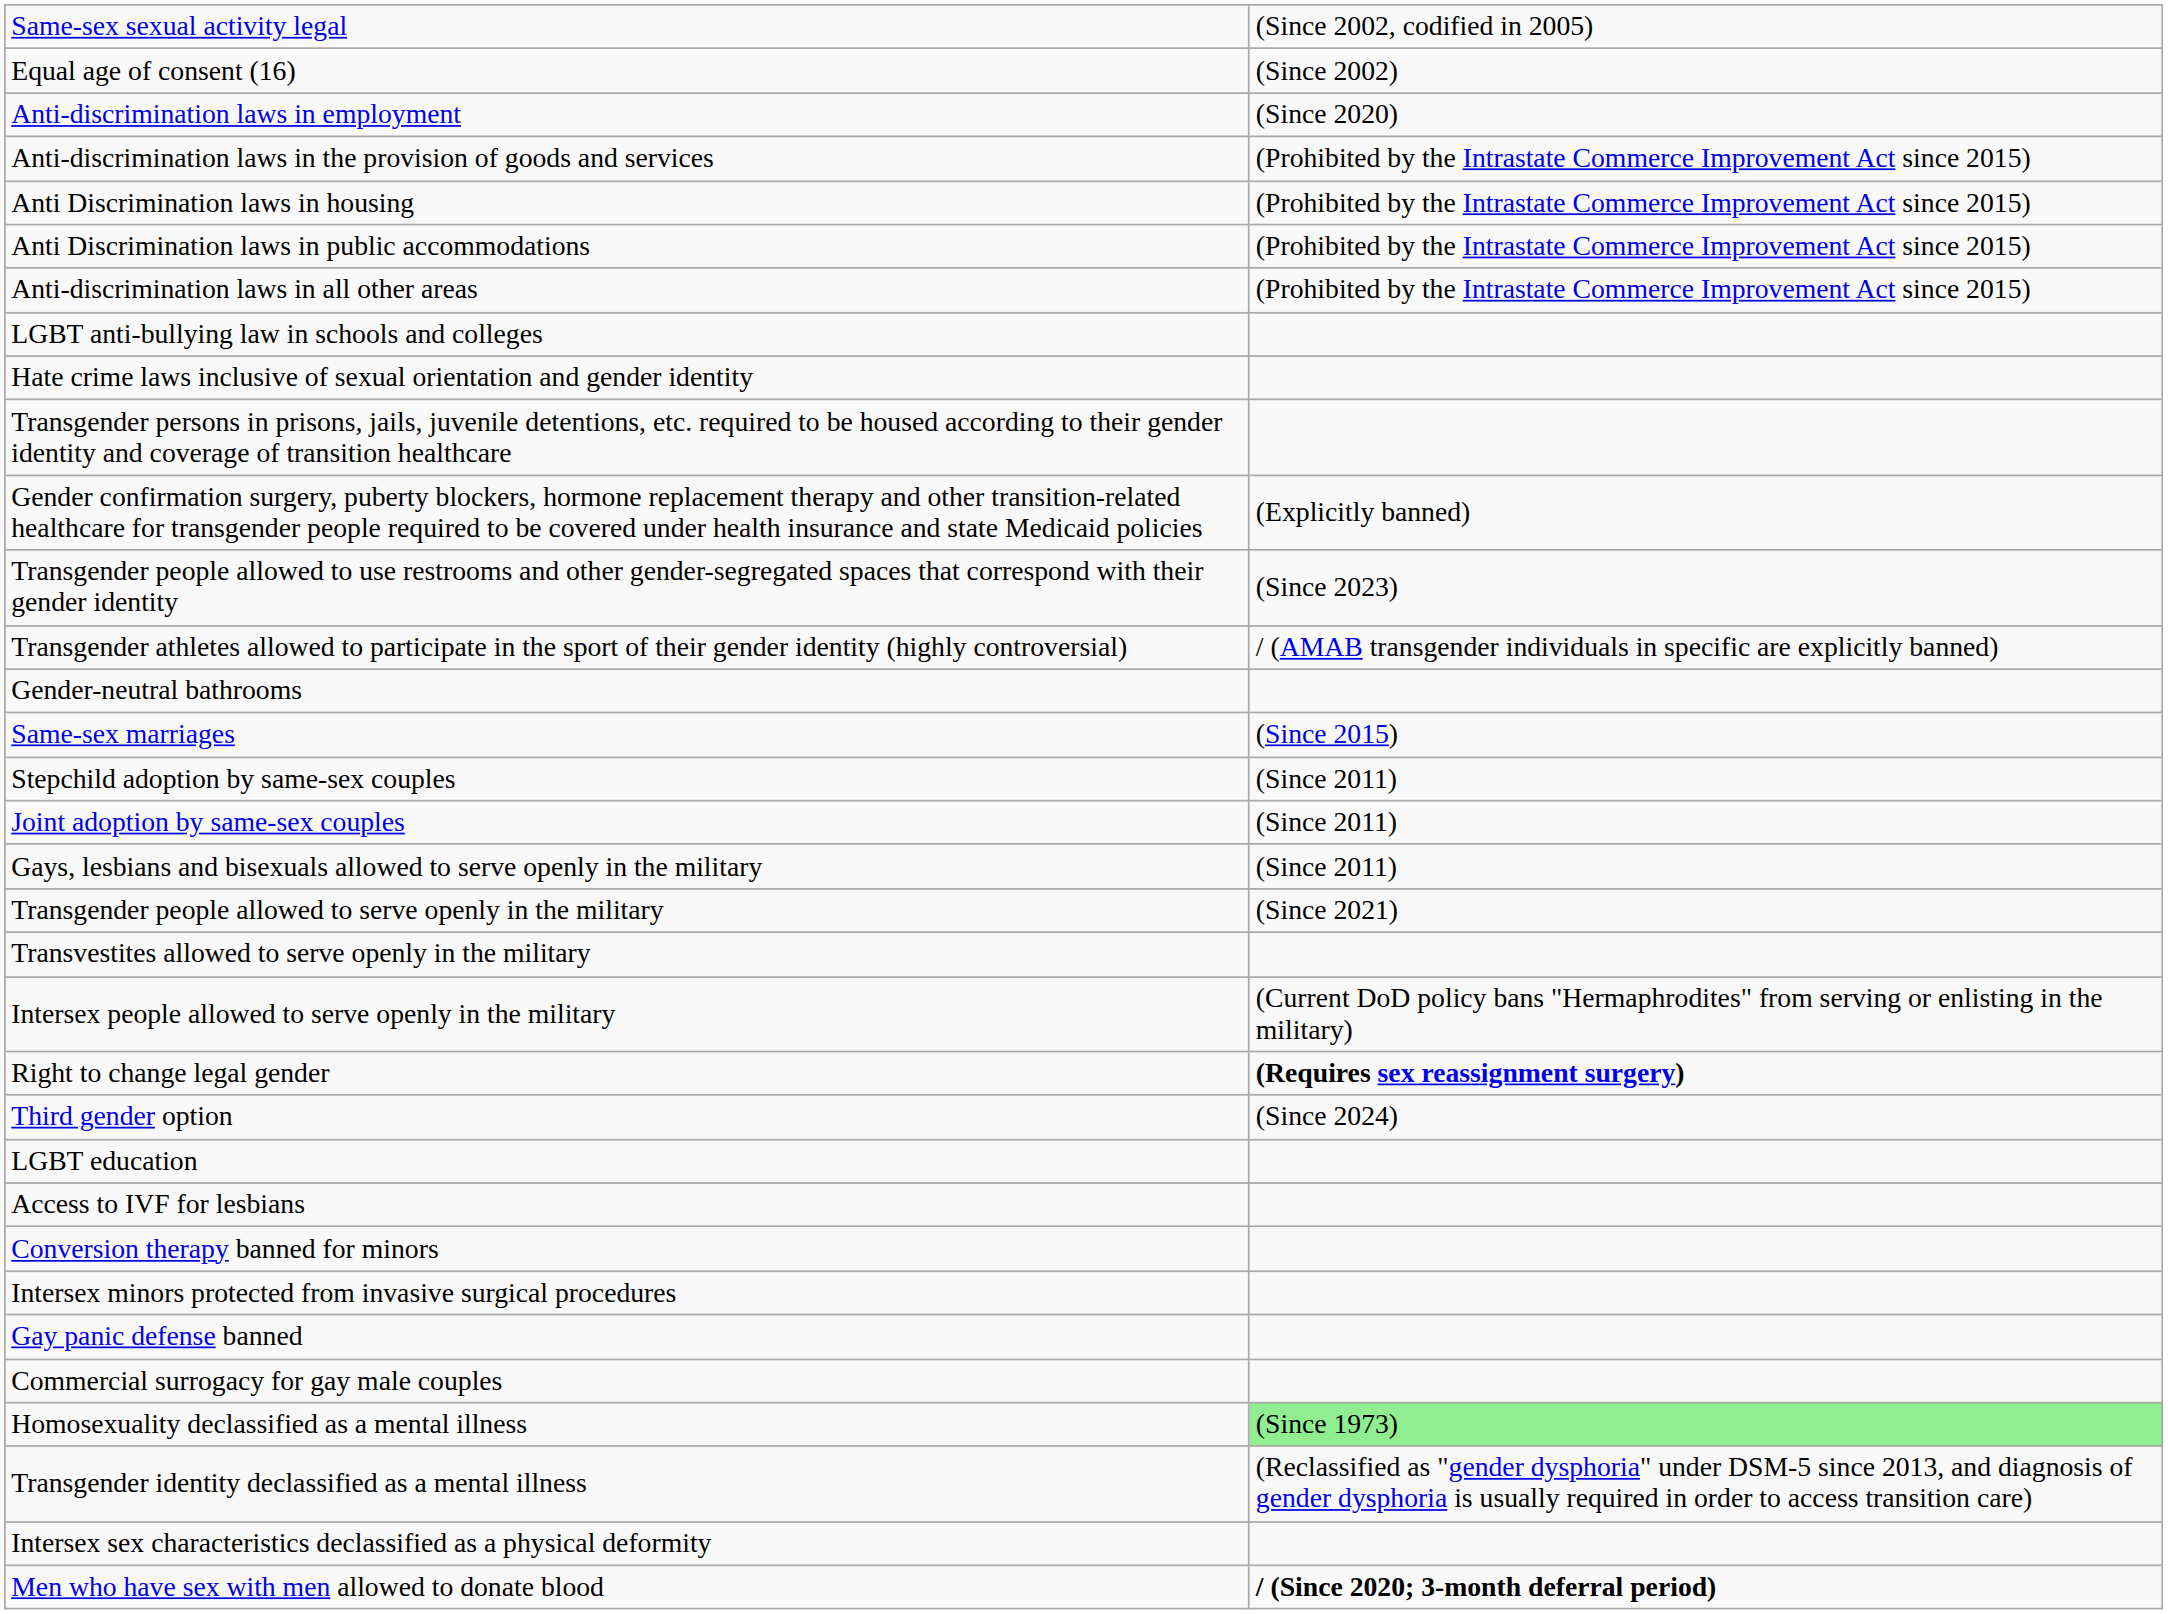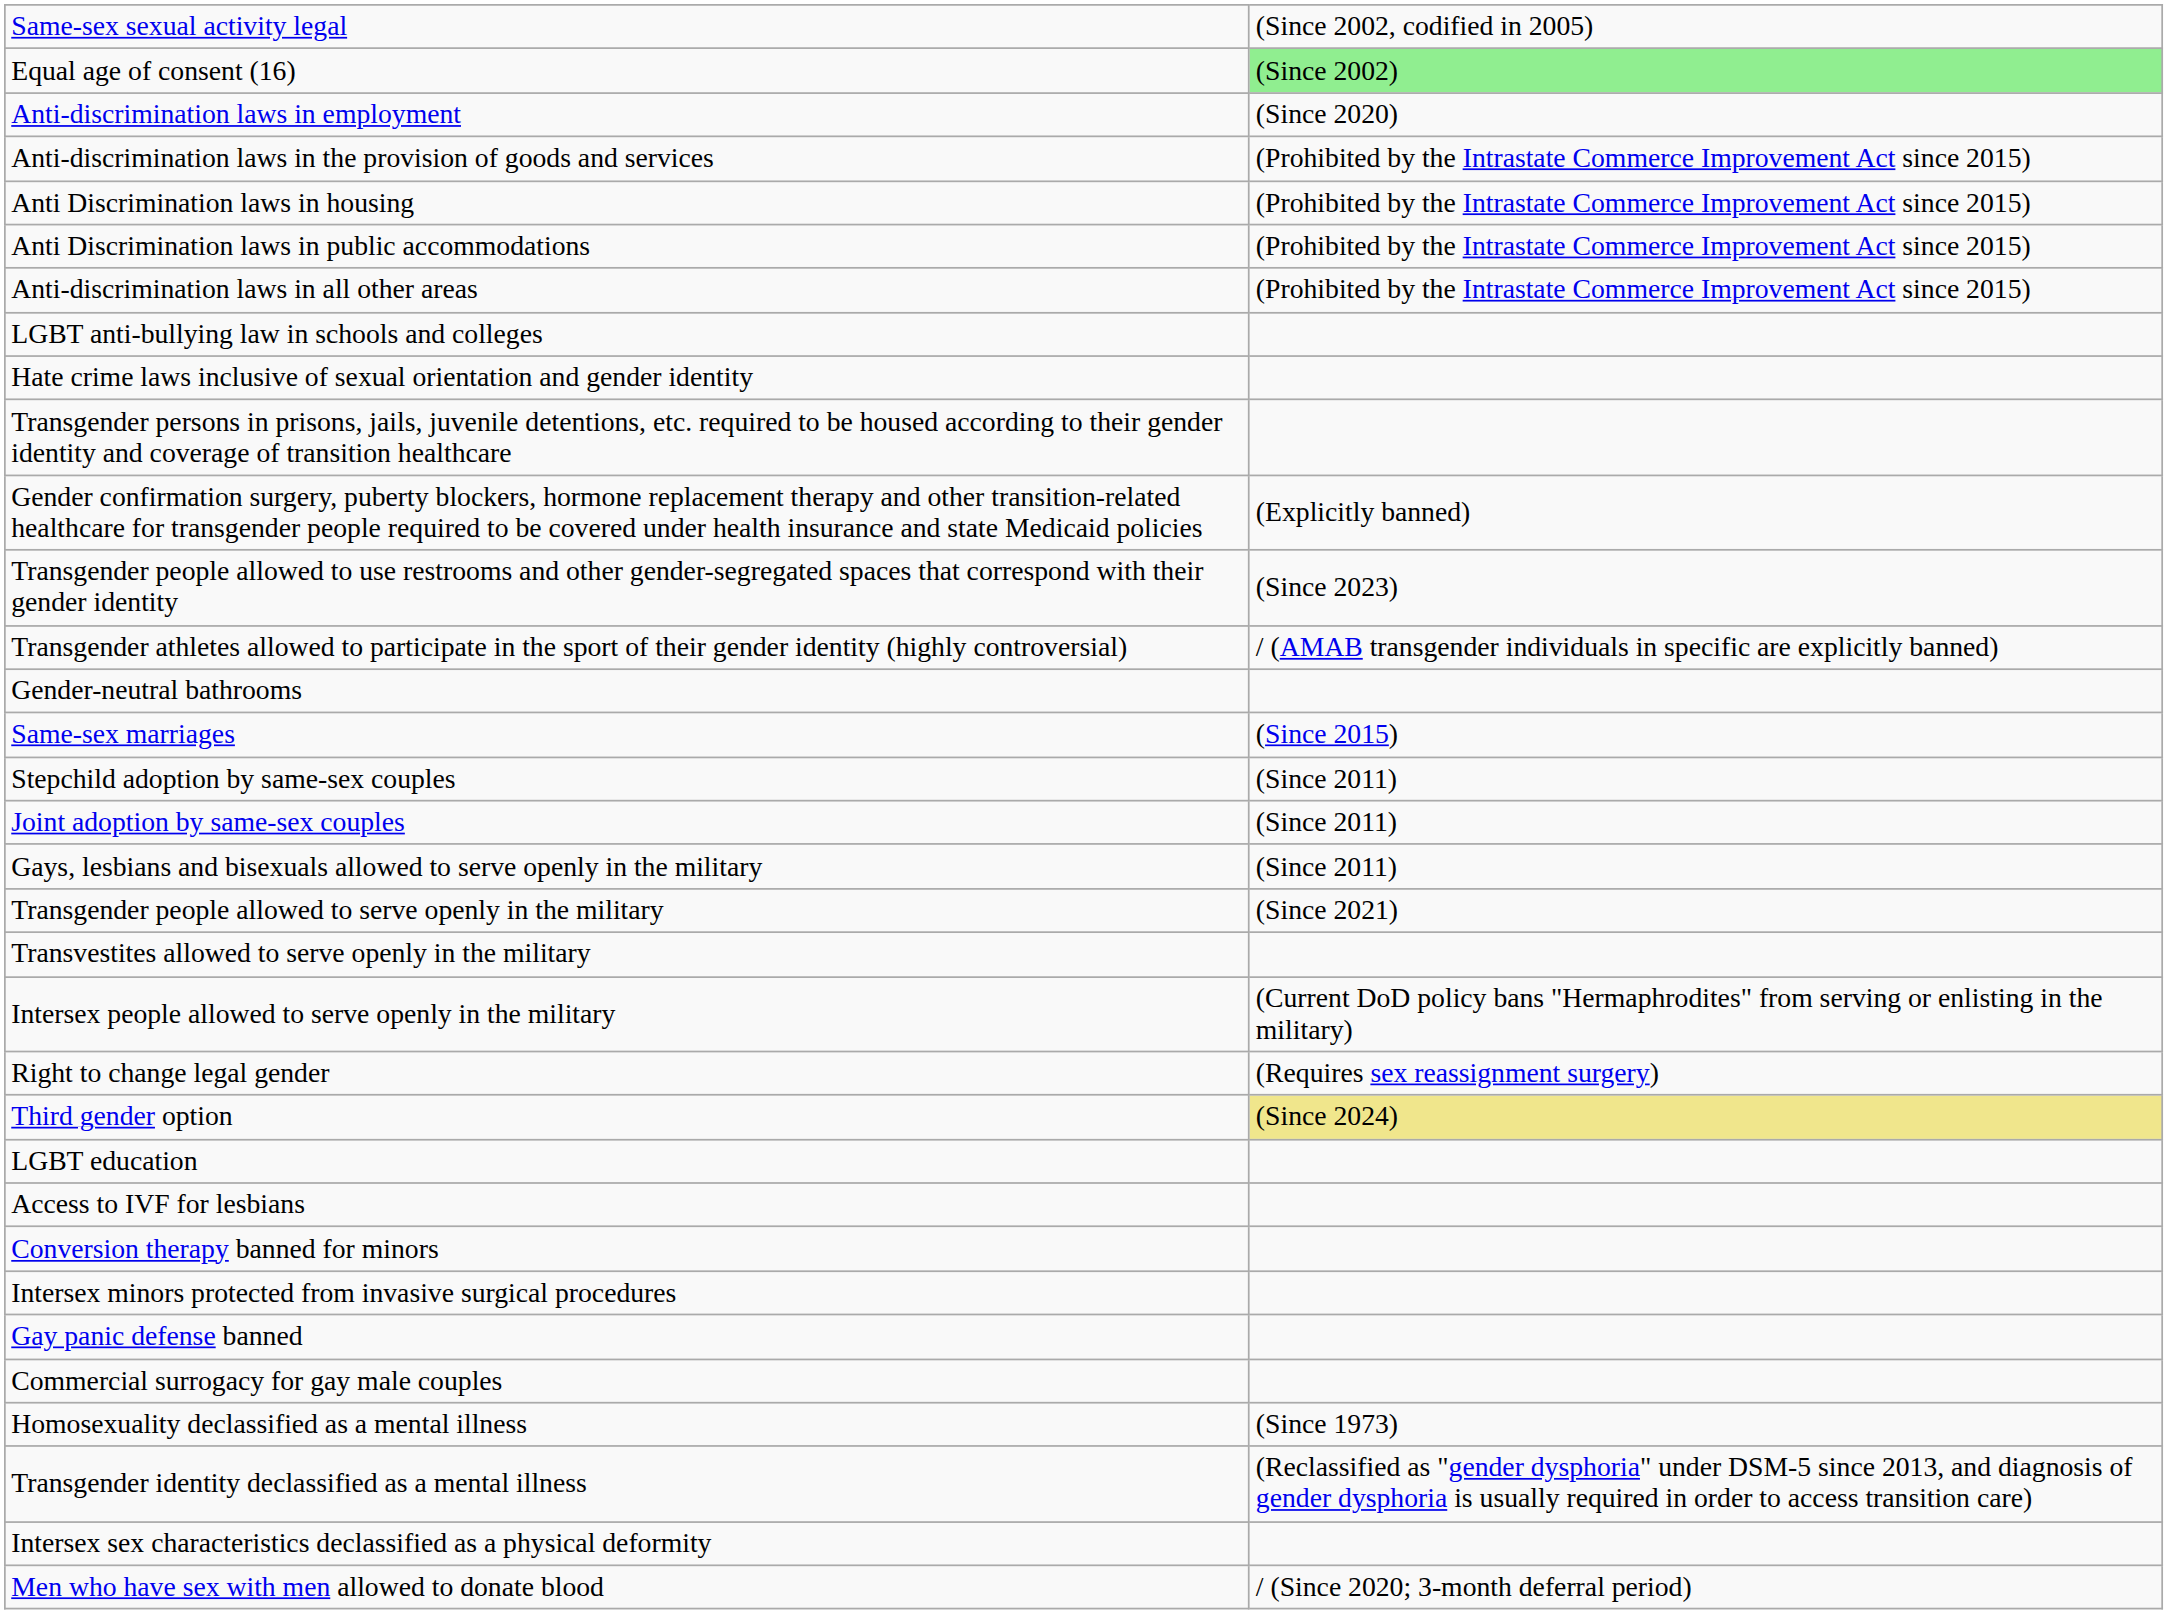(1327, 70) no background -> (1327, 70) lightgreen background
(1470, 1072) bold -> (1457, 1072) normal
(1327, 1116) no background -> (1327, 1116) khaki background
(1327, 1424) lightgreen background -> (1327, 1424) no background
(1486, 1586) bold -> (1474, 1586) normal
